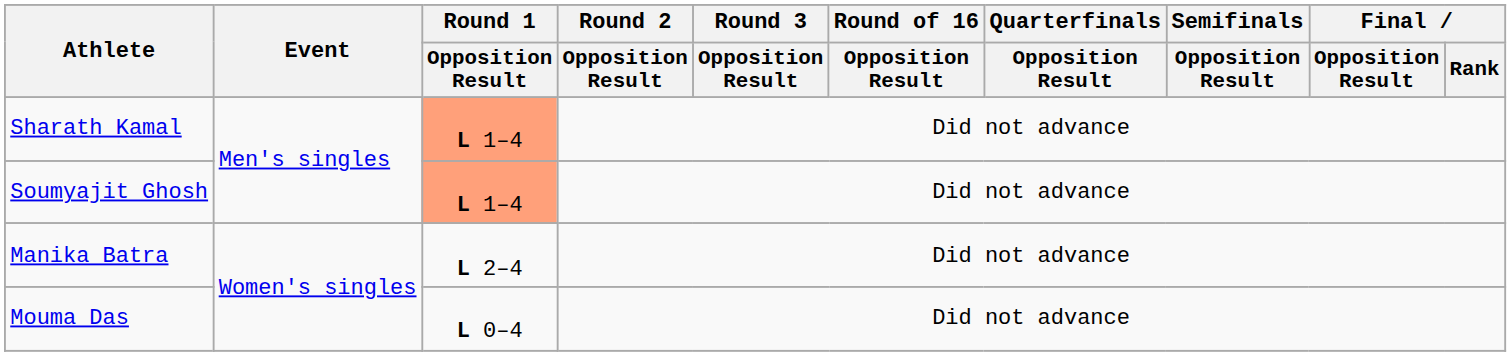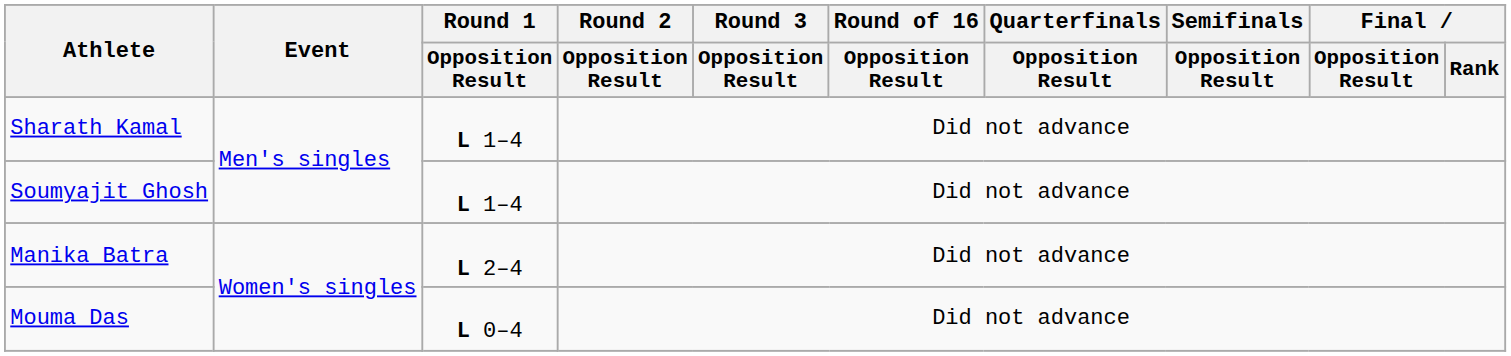(490, 142) lightsalmon background -> (490, 142) no background
(490, 205) lightsalmon background -> (490, 205) no background
